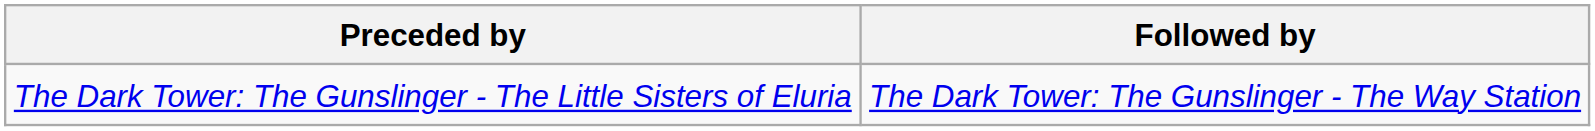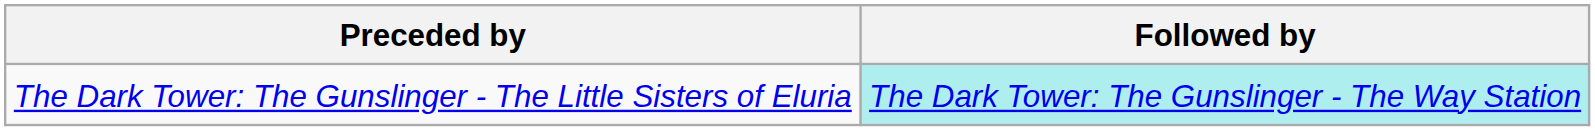(1225, 96) no background -> (1225, 96) paleturquoise background
